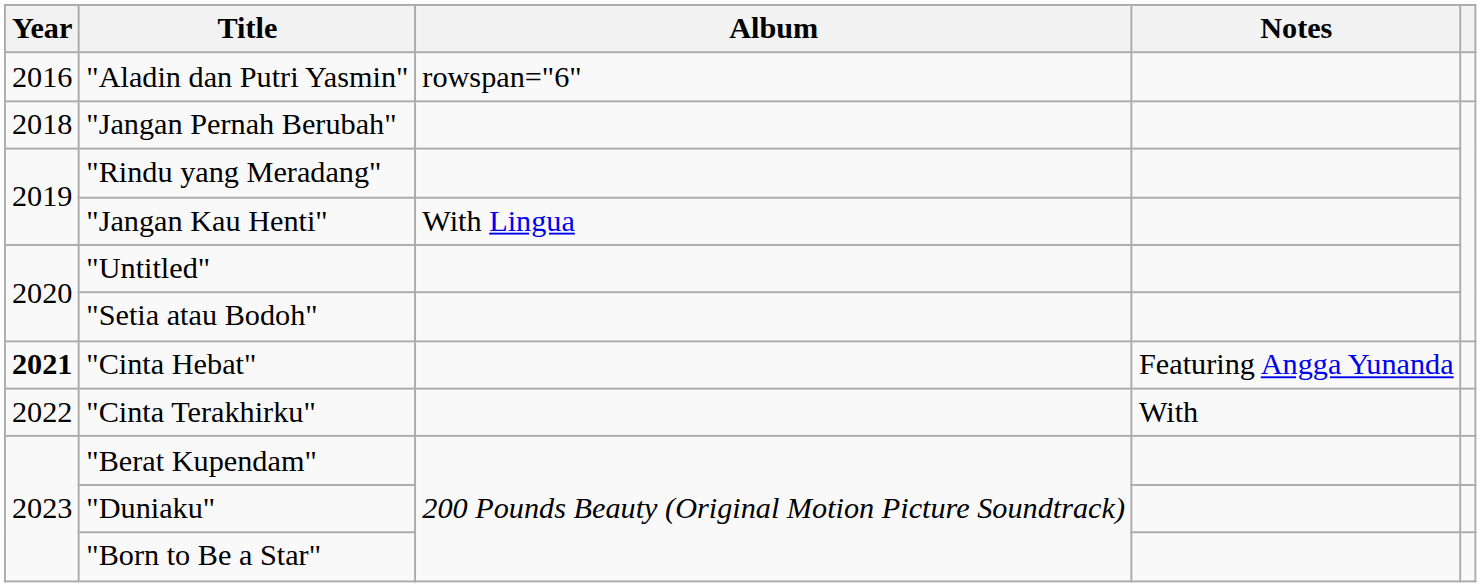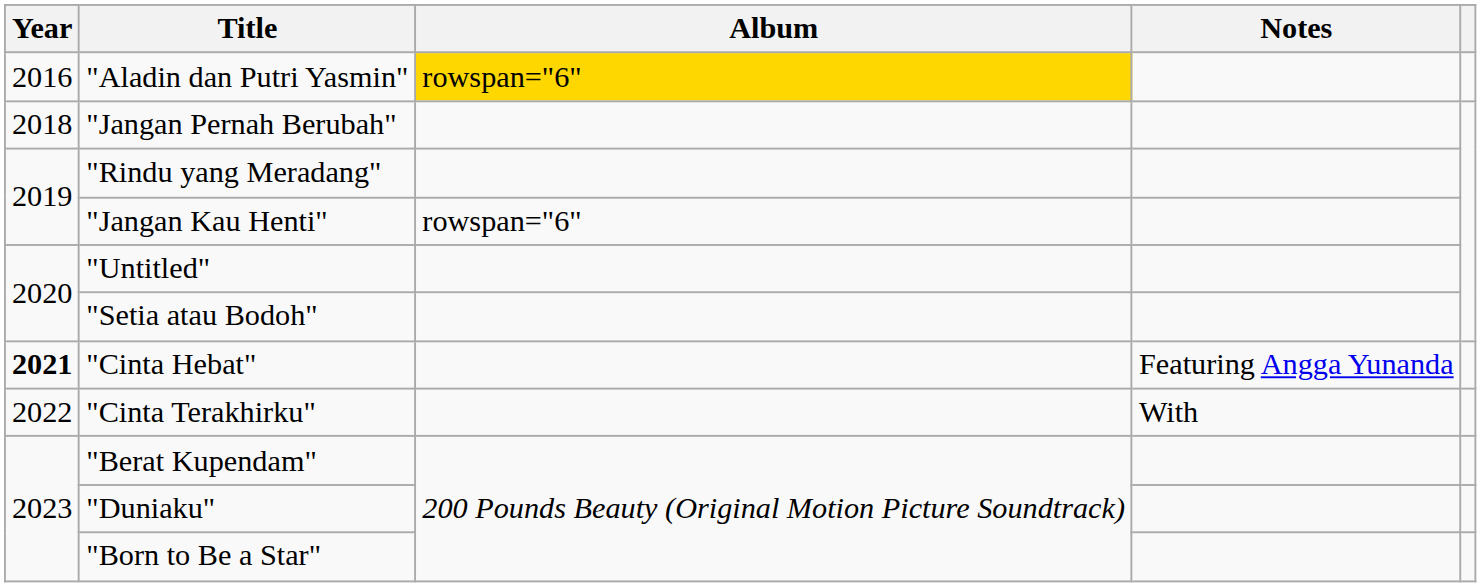(502, 76) no background -> (502, 76) gold background
(499, 220) With Lingua -> (502, 220) rowspan="6"
